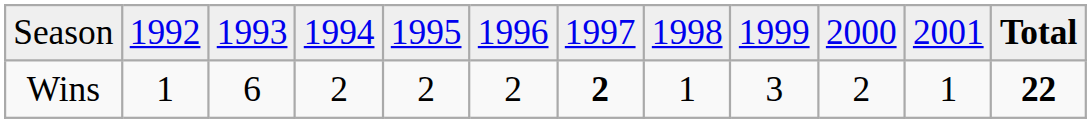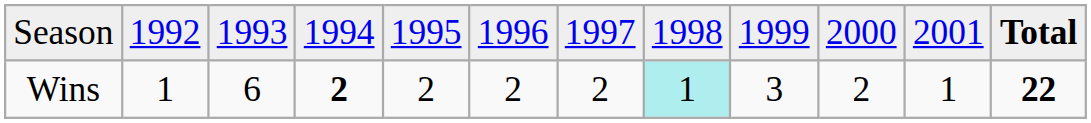(339, 88) normal -> (339, 88) bold
(600, 88) bold -> (600, 88) normal
(687, 88) no background -> (687, 88) paleturquoise background
